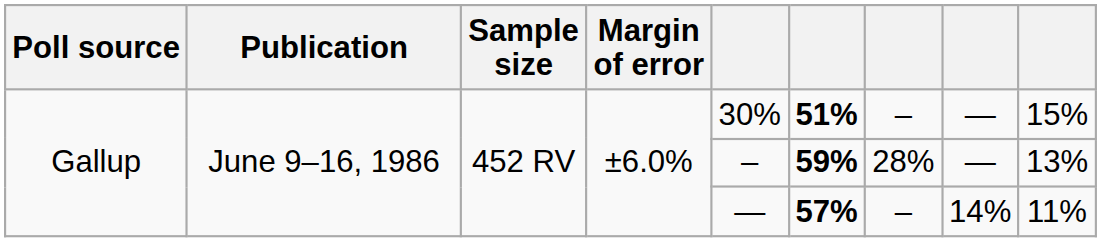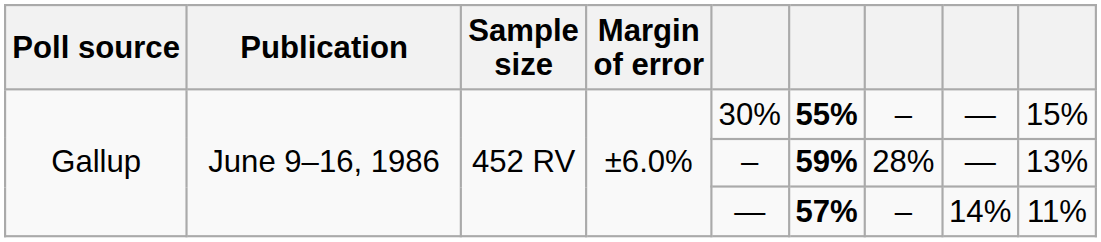(827, 114) 51% -> (827, 114) 55%
